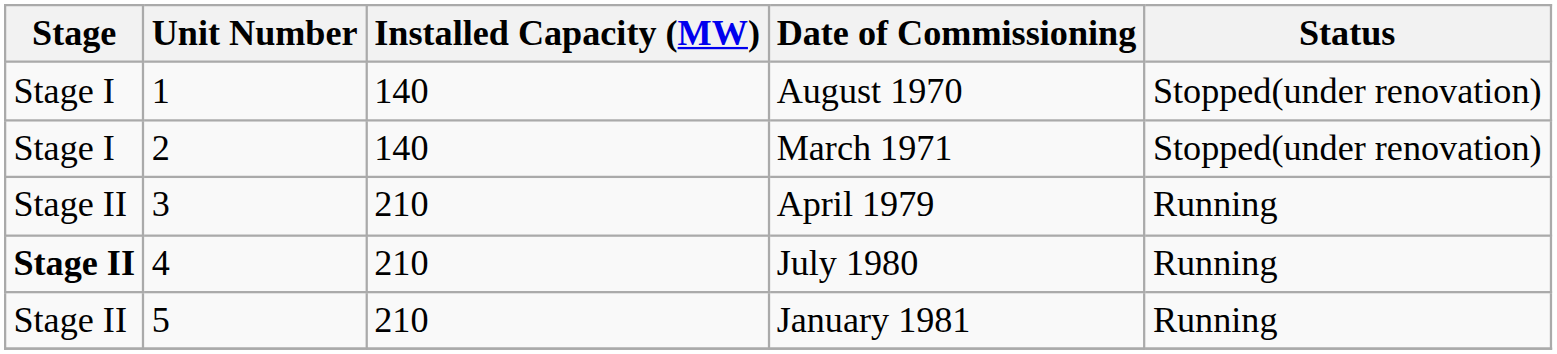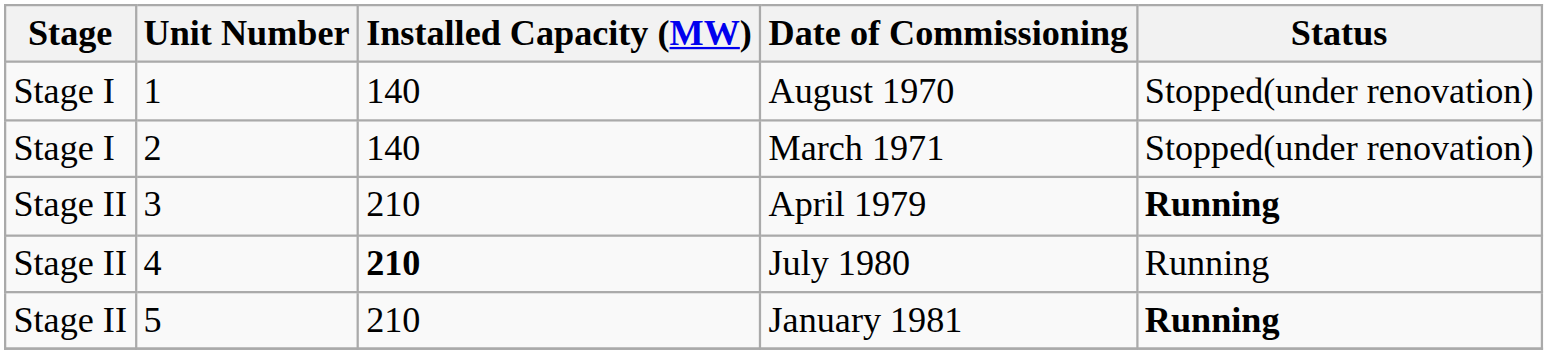(1215, 205) normal -> (1212, 205) bold
(74, 262) bold -> (70, 262) normal
(401, 262) normal -> (393, 262) bold
(1215, 319) normal -> (1212, 319) bold
